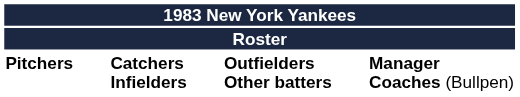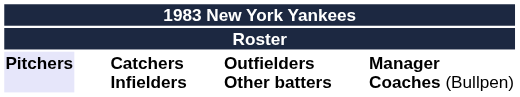(39, 62) no background -> (39, 62) lavender background
